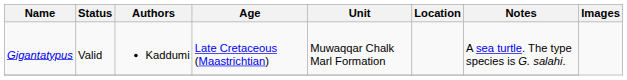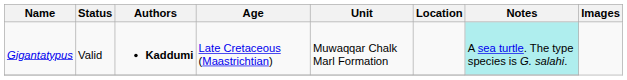(154, 55) normal -> (155, 55) bold
(519, 54) no background -> (521, 54) paleturquoise background
